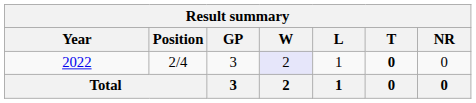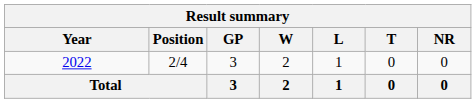(286, 62) lavender background -> (286, 62) no background
(391, 62) bold -> (391, 62) normal
